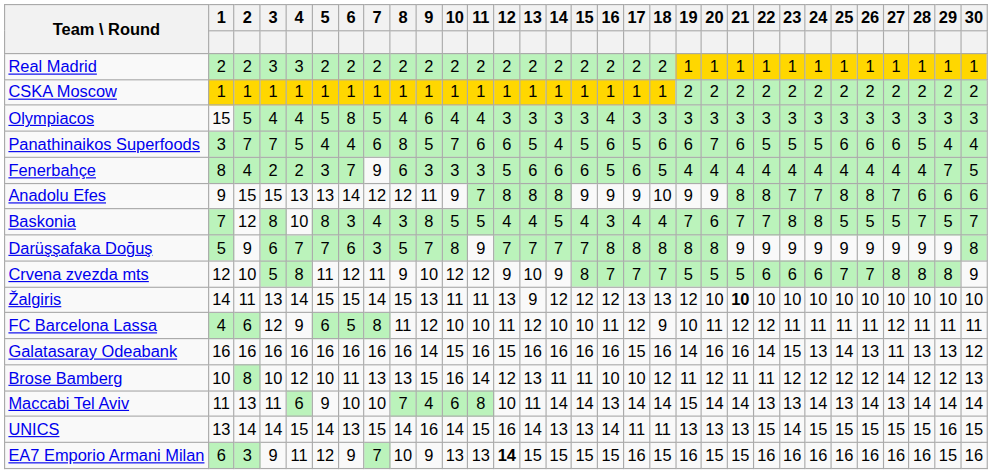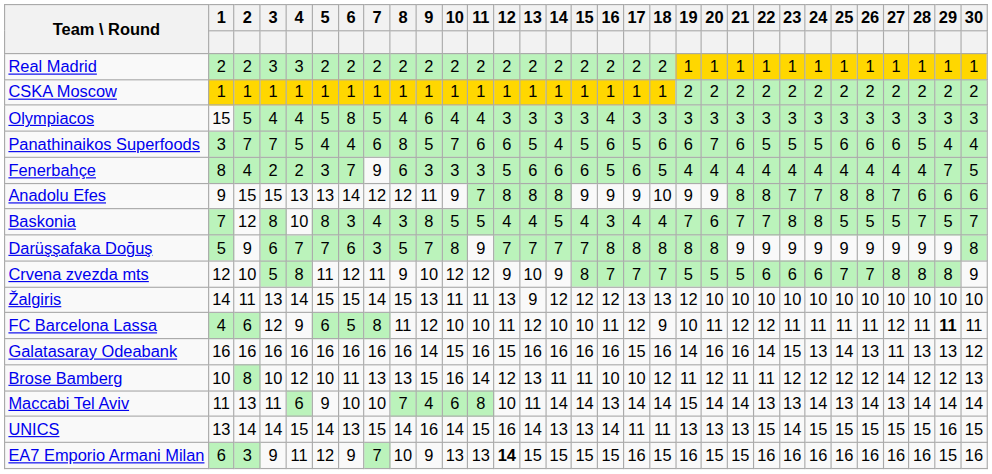(740, 300) bold -> (740, 300) normal
(948, 326) normal -> (948, 326) bold
